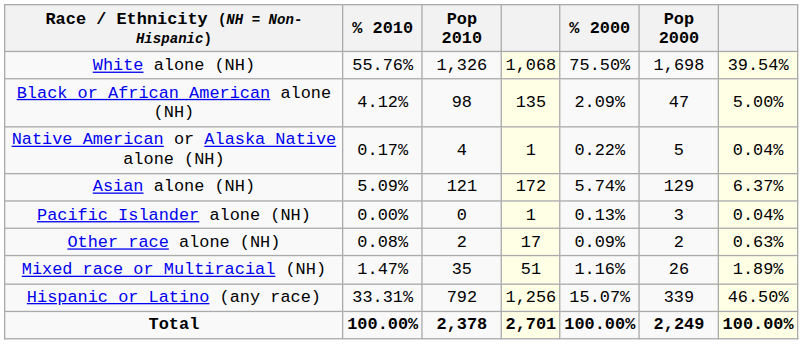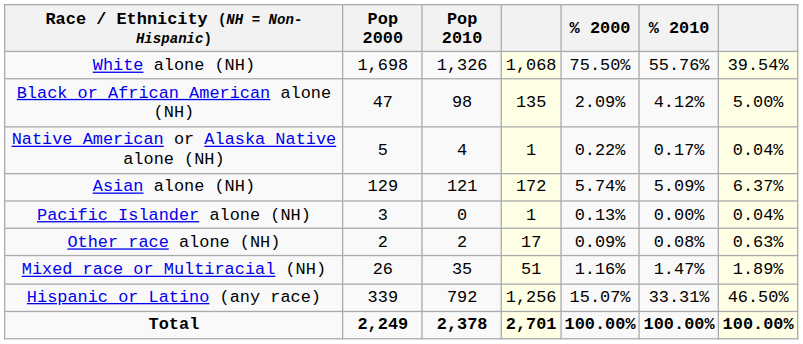columns swapped: (679, 28) <-> (383, 28)
